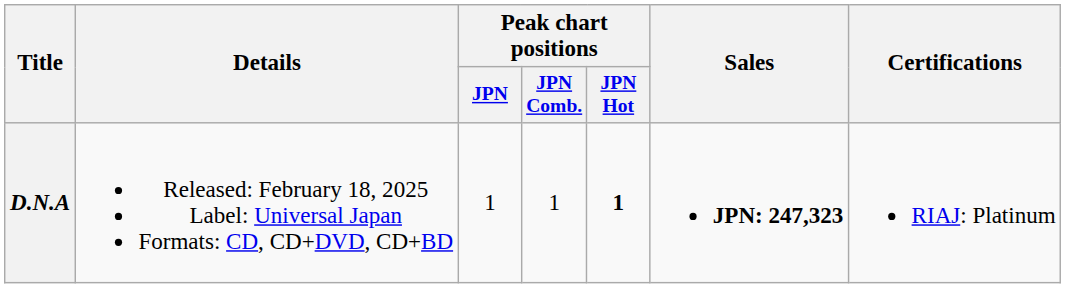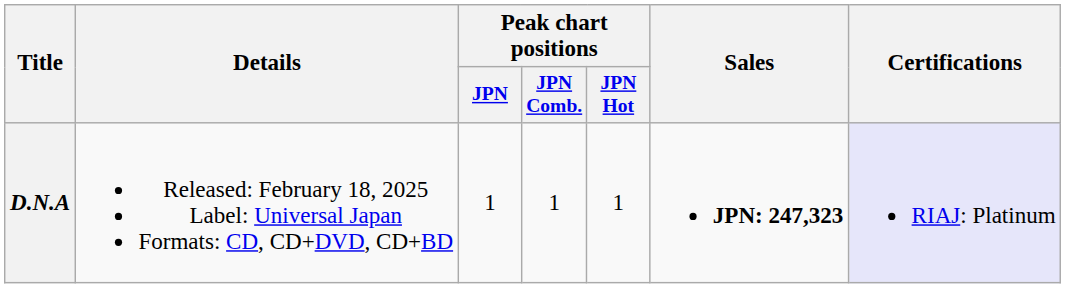(618, 202) bold -> (618, 202) normal
(955, 216) no background -> (955, 216) lavender background
